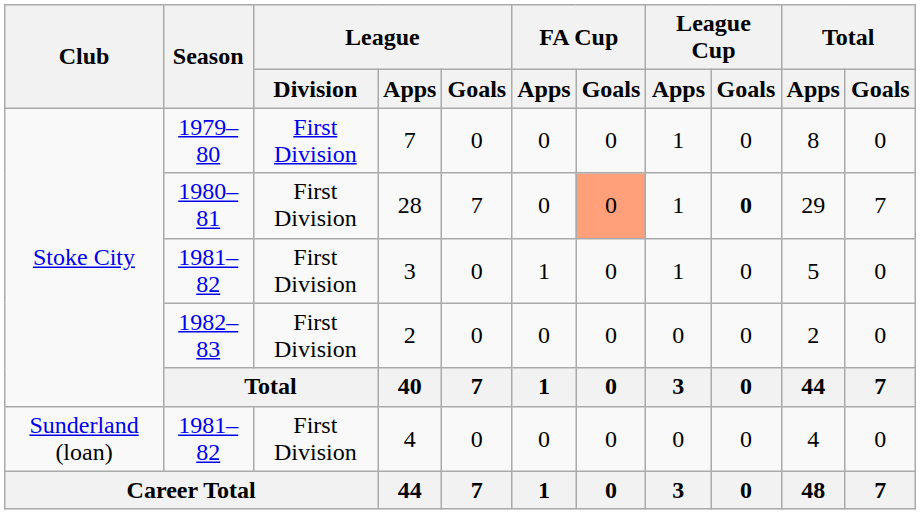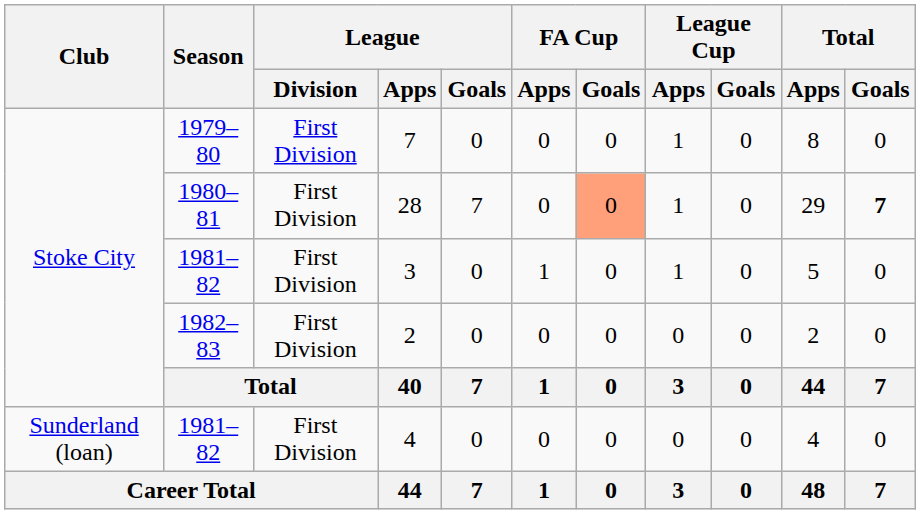(746, 205) bold -> (746, 205) normal
(880, 205) normal -> (880, 205) bold
